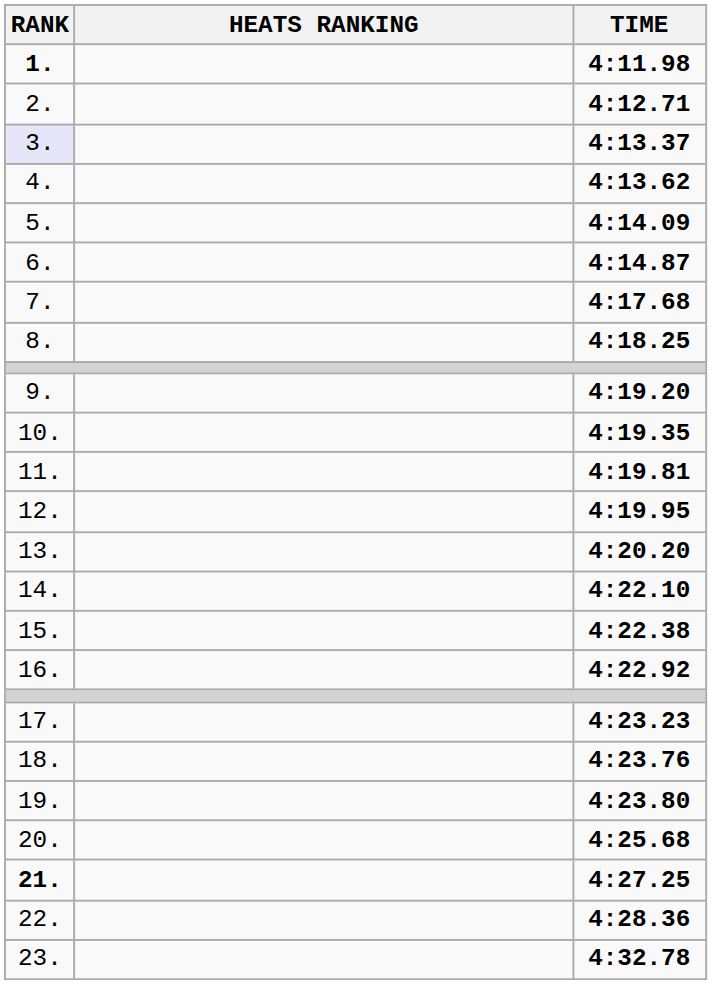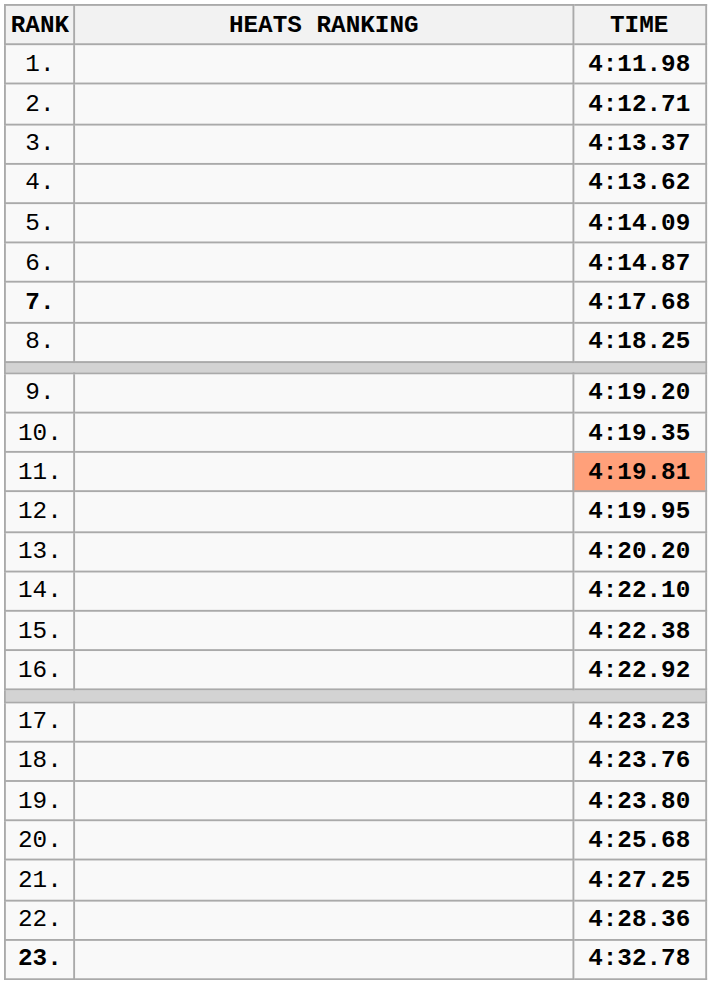(40, 64) bold -> (40, 64) normal
(40, 144) lavender background -> (40, 144) no background
(40, 302) normal -> (40, 302) bold
(639, 472) no background -> (639, 472) lightsalmon background
(40, 880) bold -> (40, 880) normal
(40, 959) normal -> (40, 959) bold
